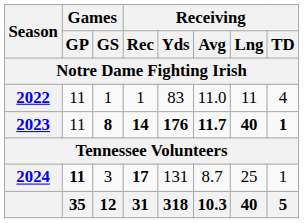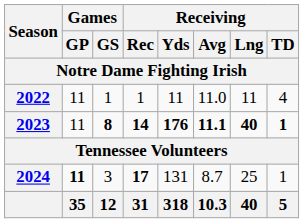(176, 97) 83 -> (176, 97) 11
(212, 124) 11.7 -> (212, 124) 11.1
